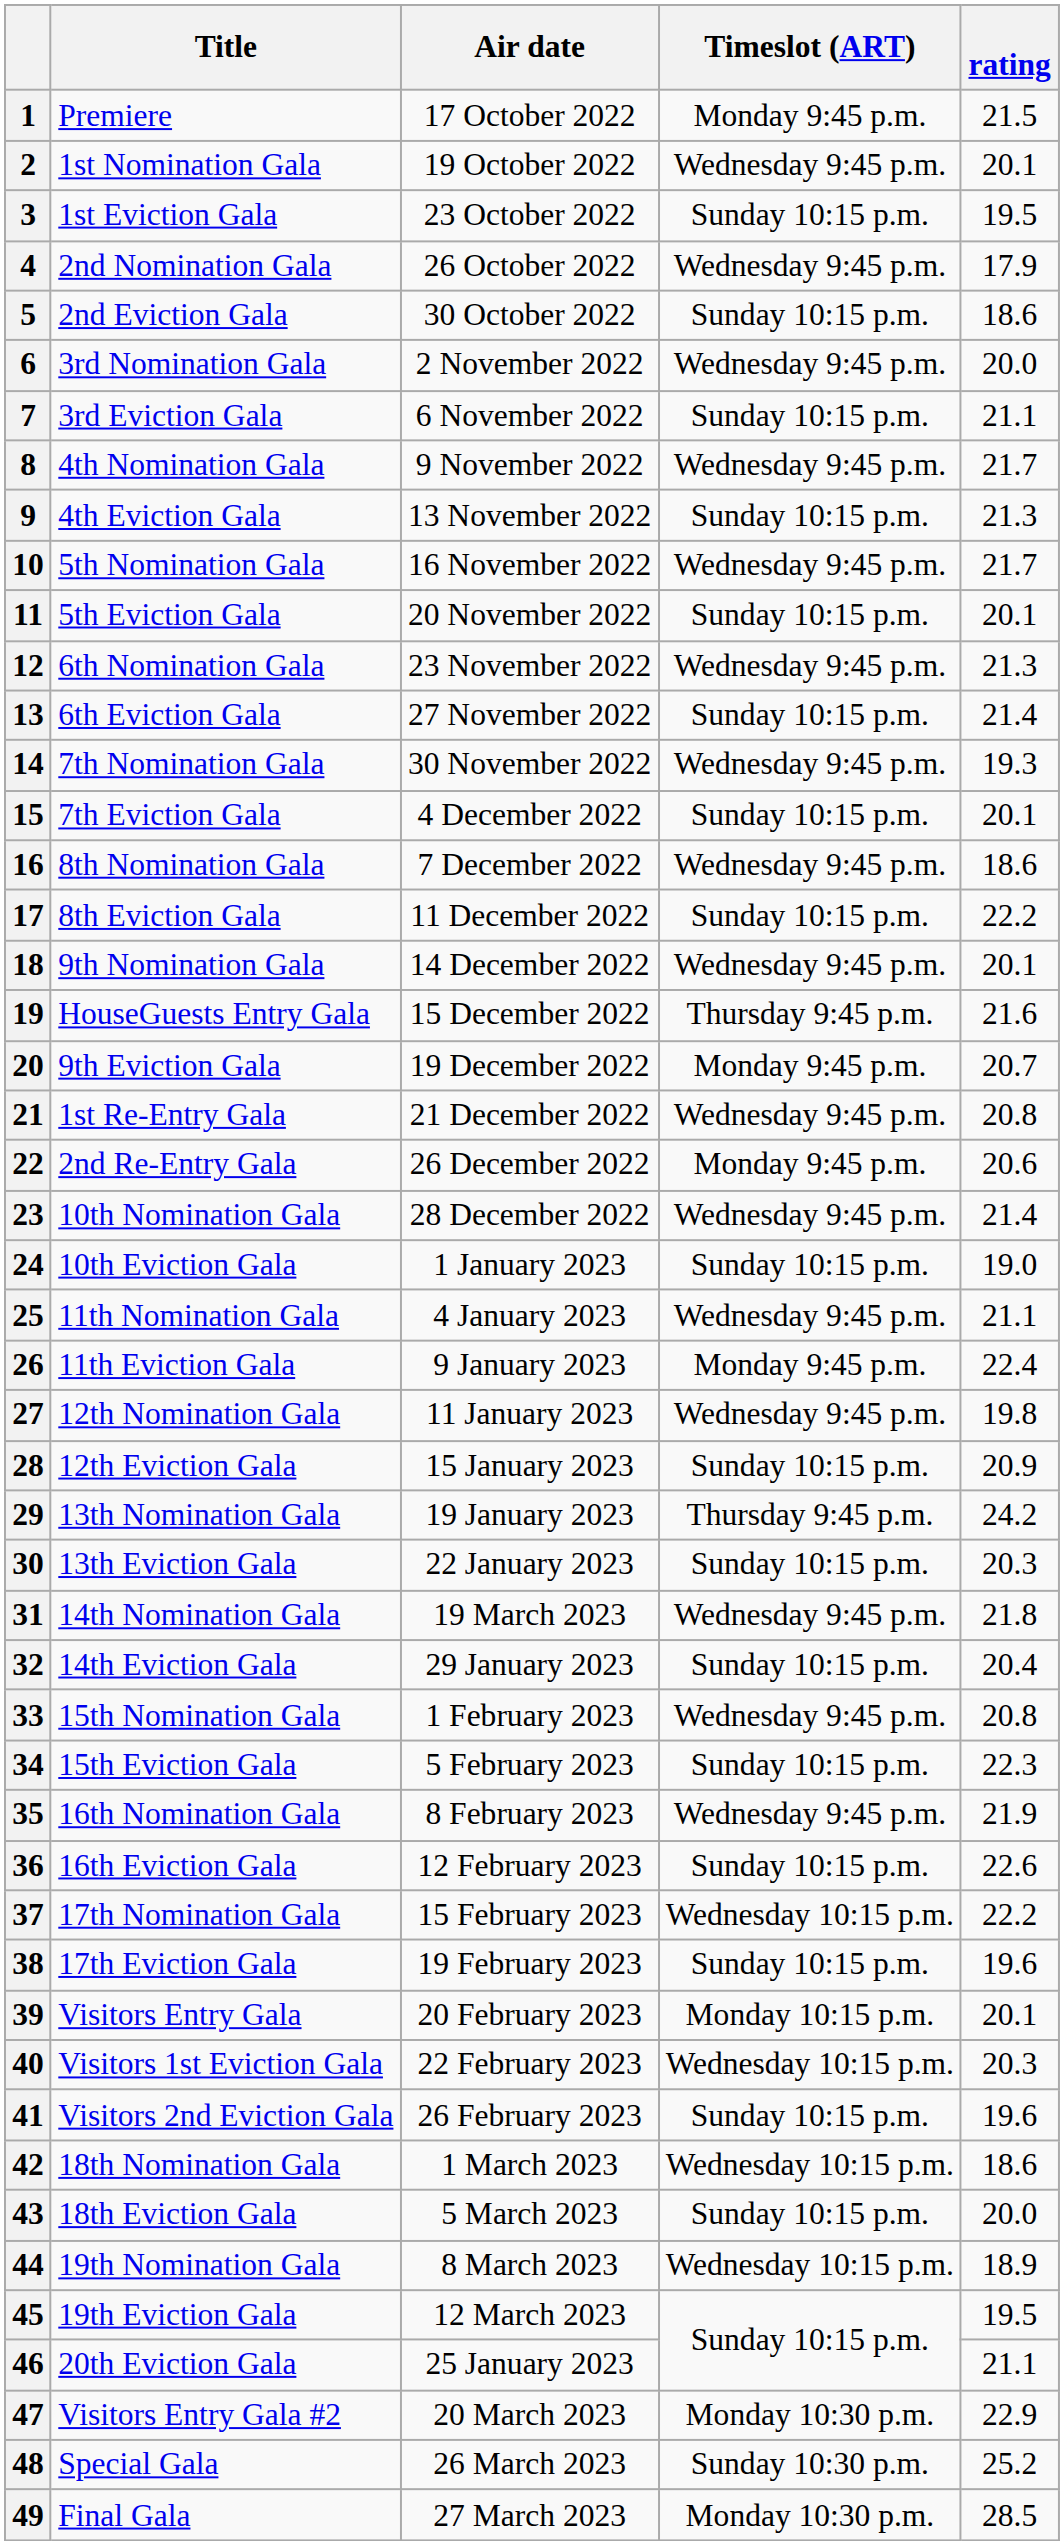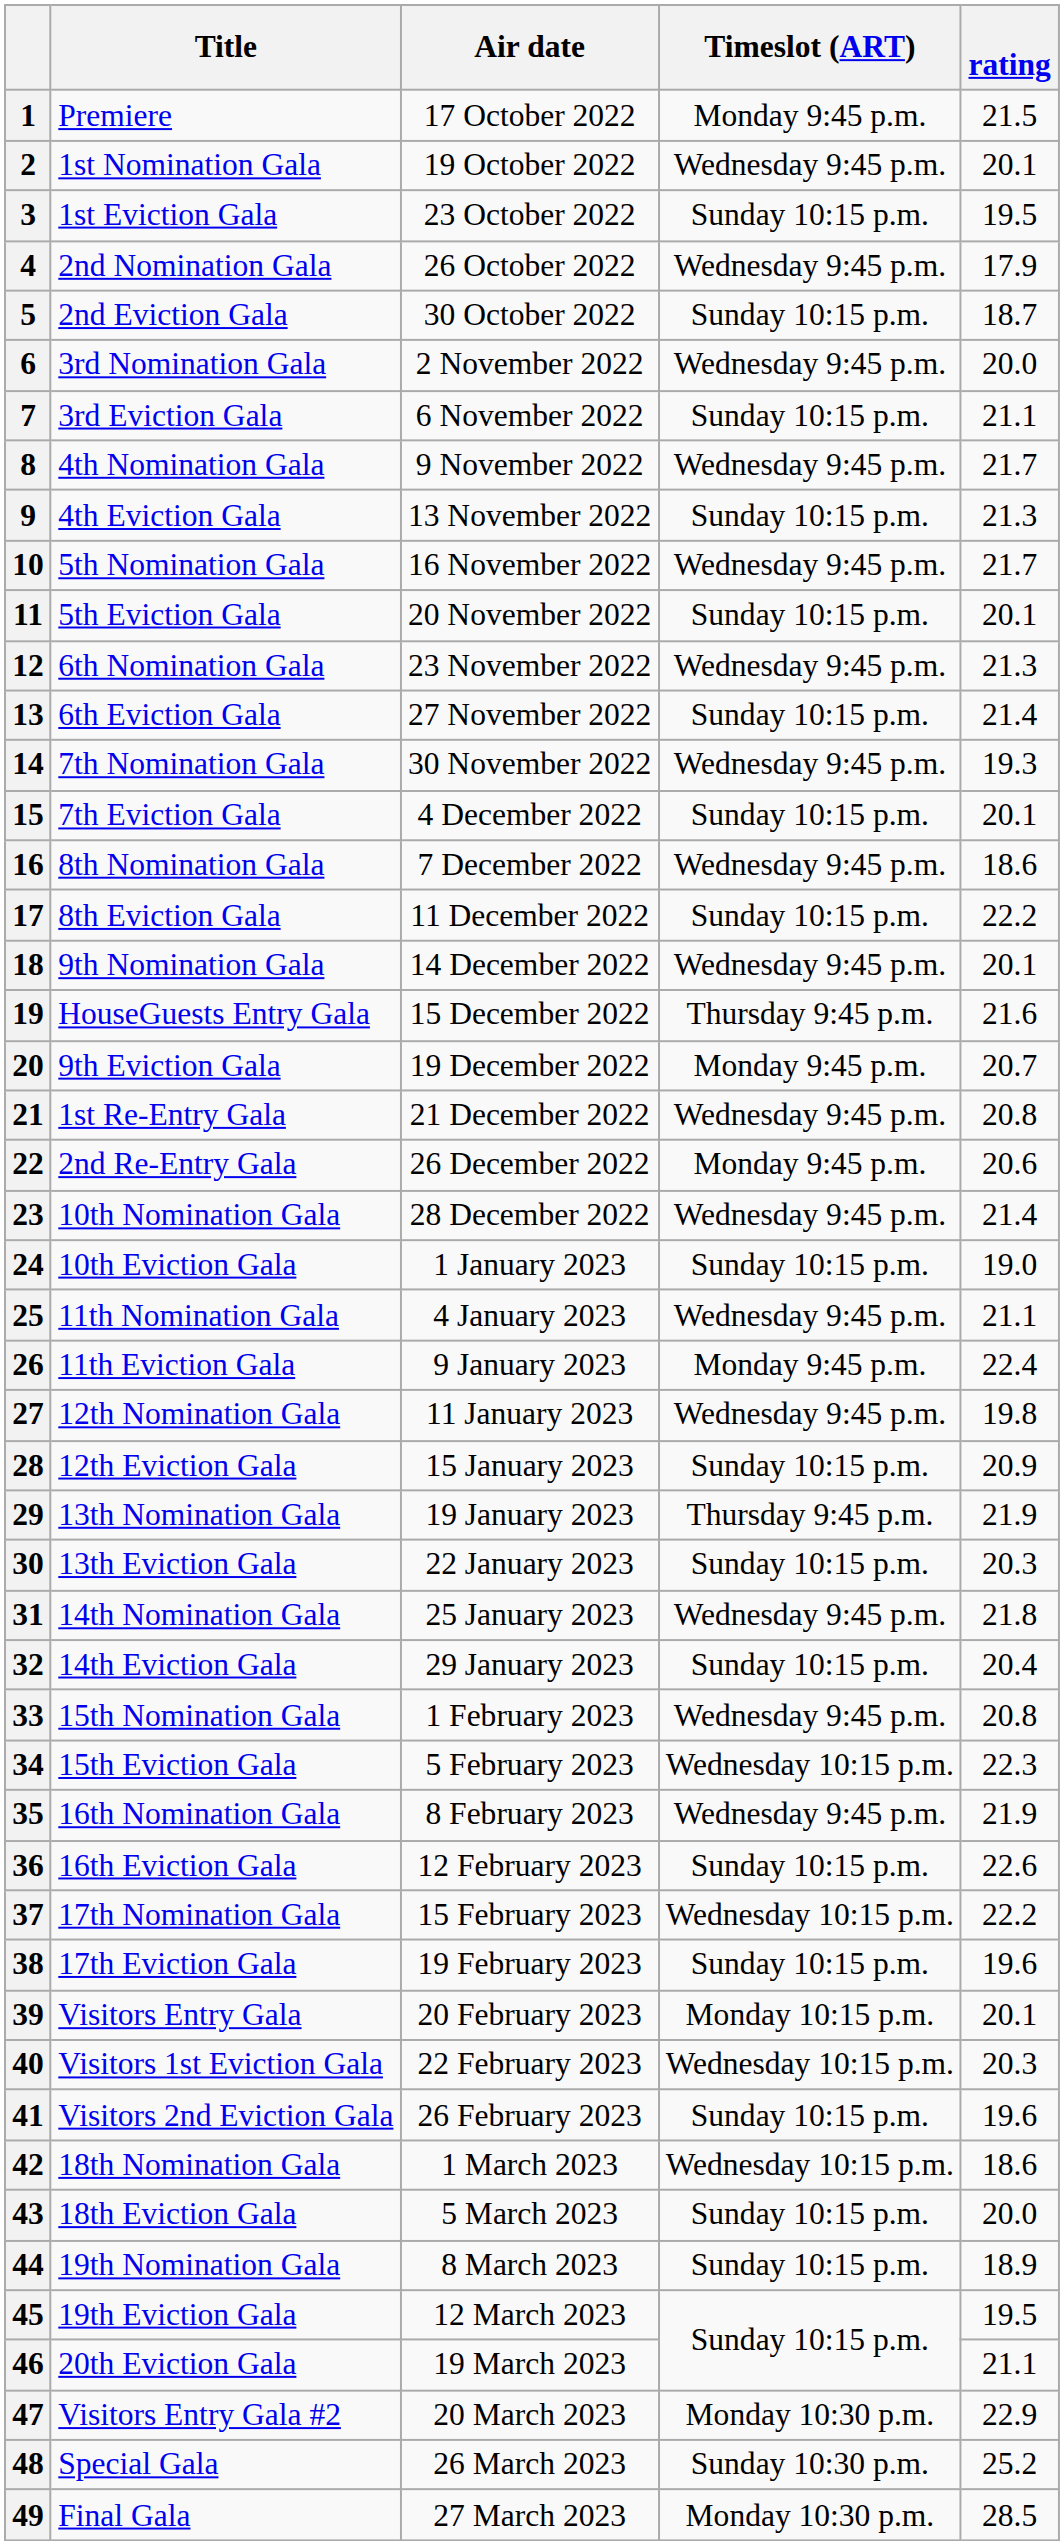(1010, 314) 18.6 -> (1010, 314) 18.7
(1010, 1514) 24.2 -> (1010, 1514) 21.9
(530, 1614) 19 March 2023 -> (530, 1614) 25 January 2023
(810, 1764) Sunday 10:15 p.m. -> (810, 1764) Wednesday 10:15 p.m.
(810, 2264) Wednesday 10:15 p.m. -> (810, 2264) Sunday 10:15 p.m.
(530, 2364) 25 January 2023 -> (530, 2364) 19 March 2023
